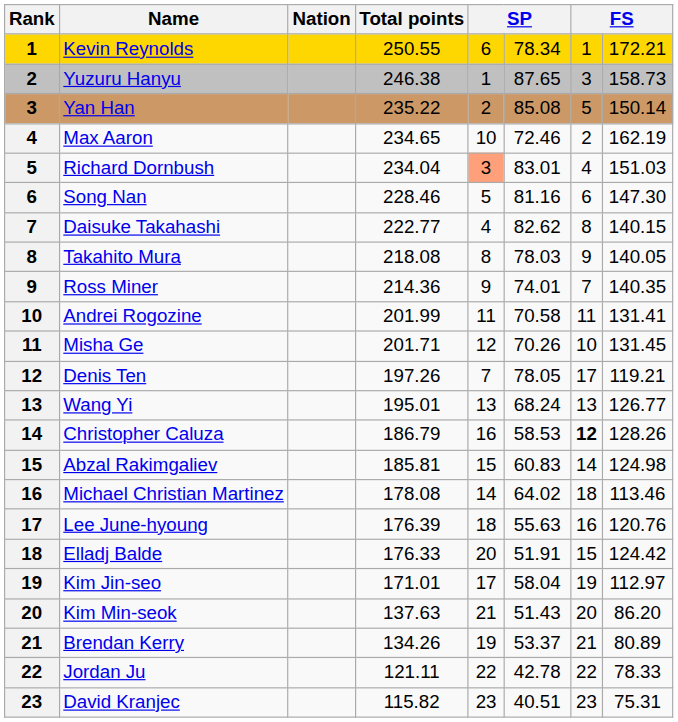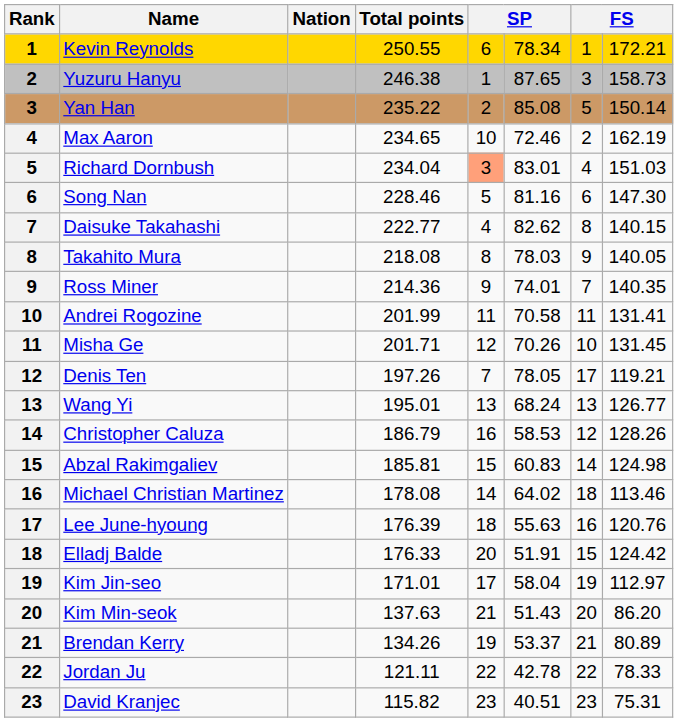(586, 434) bold -> (586, 434) normal
